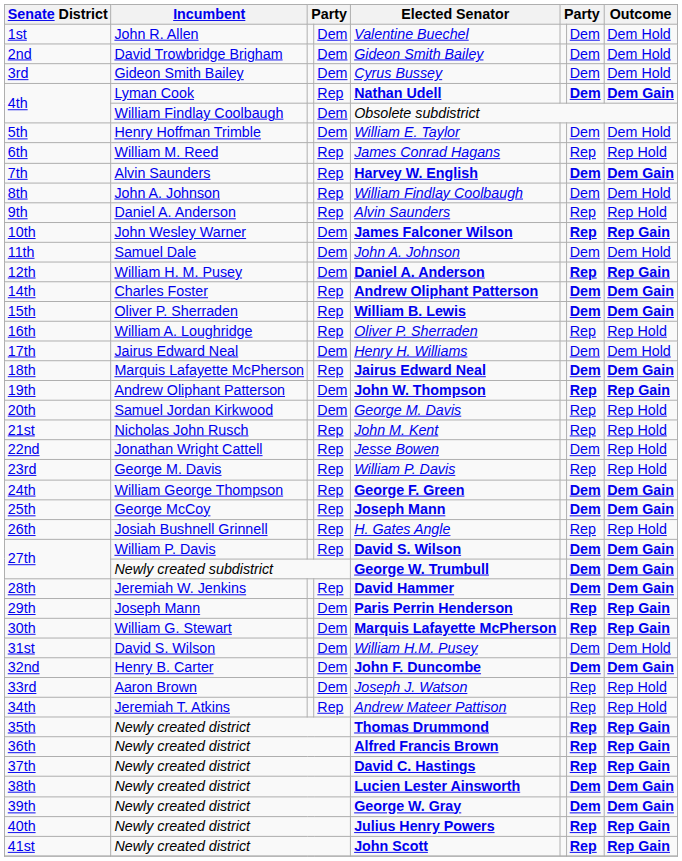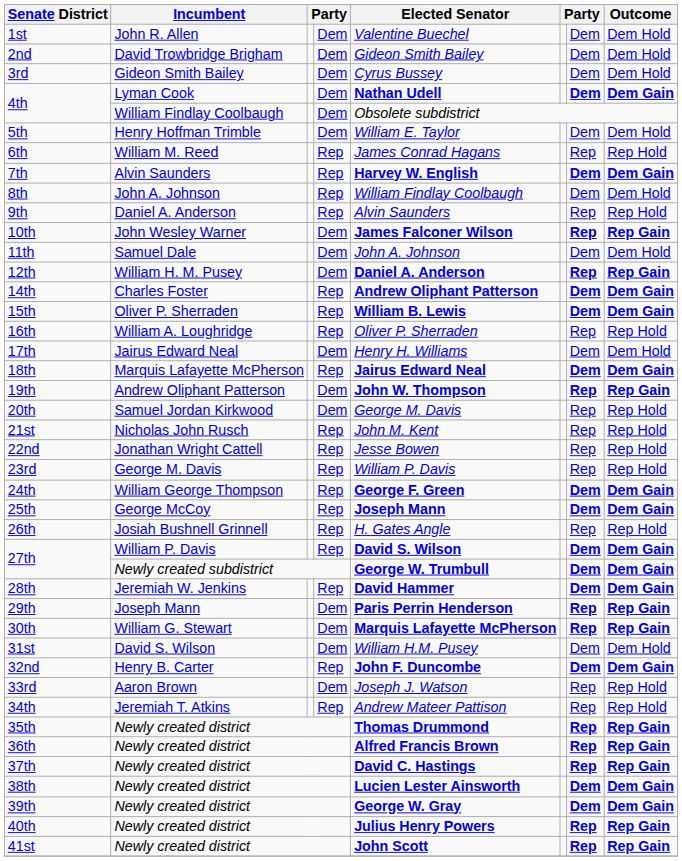(330, 93) Rep -> (332, 93) Dem
(585, 450) Dem -> (583, 450) Rep
(332, 667) Dem -> (330, 667) Rep
